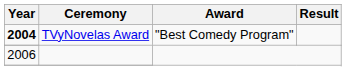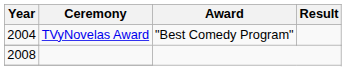(22, 34) bold -> (22, 34) normal
(22, 55) 2006 -> (22, 55) 2008
